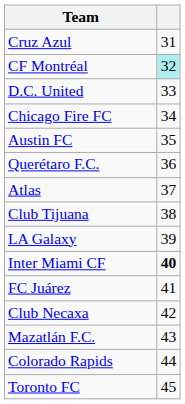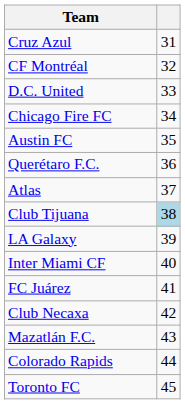(168, 66) paleturquoise background -> (168, 66) no background
(168, 214) no background -> (168, 214) lightblue background
(168, 263) bold -> (168, 263) normal
